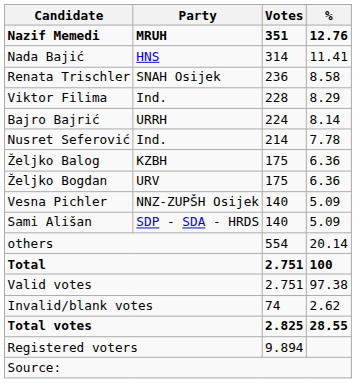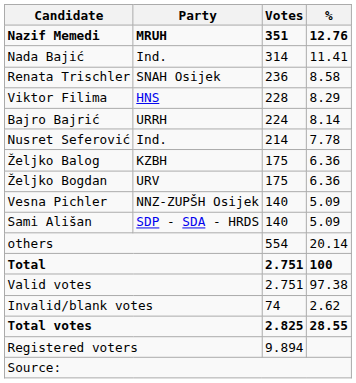(148, 56) HNS -> (152, 56) Ind.
(152, 98) Ind. -> (148, 98) HNS
